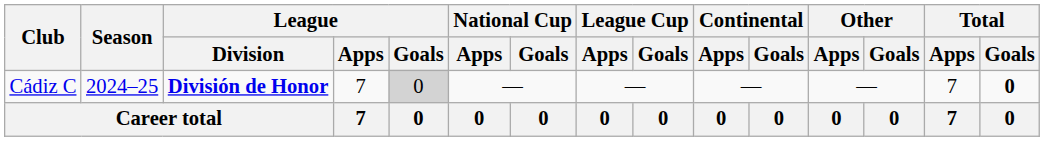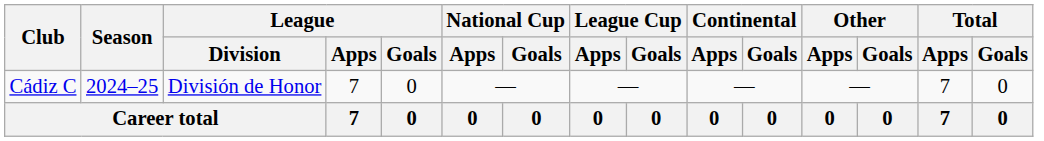(248, 86) bold -> (245, 86) normal
(418, 86) lightgrey background -> (412, 86) no background
(1010, 86) bold -> (1003, 86) normal
